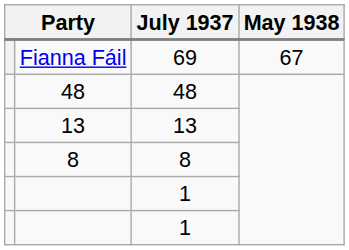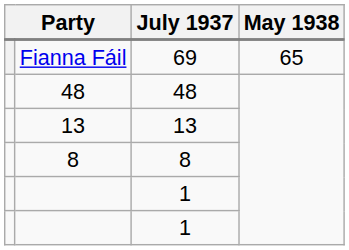(292, 58) 67 -> (292, 58) 65
